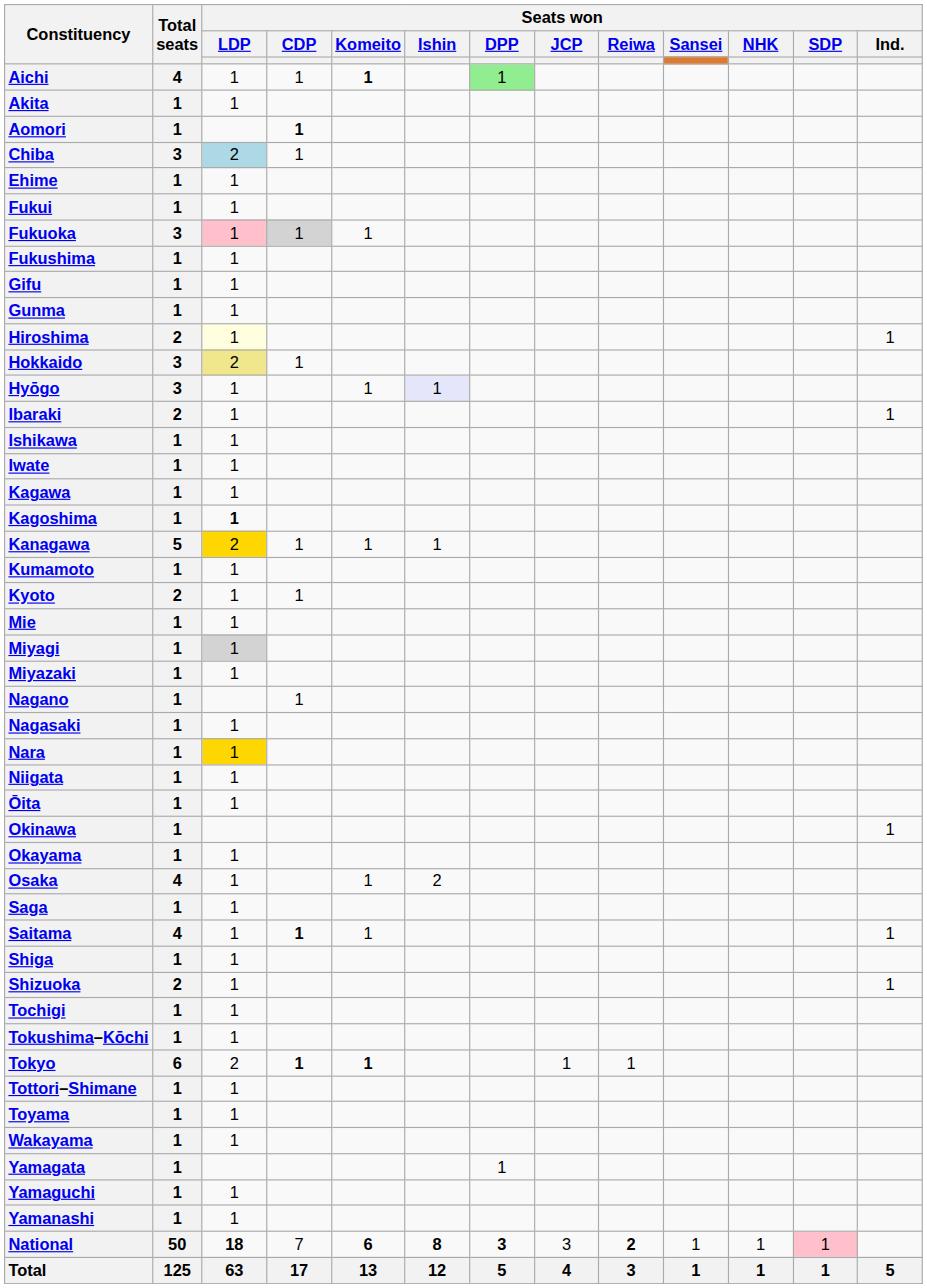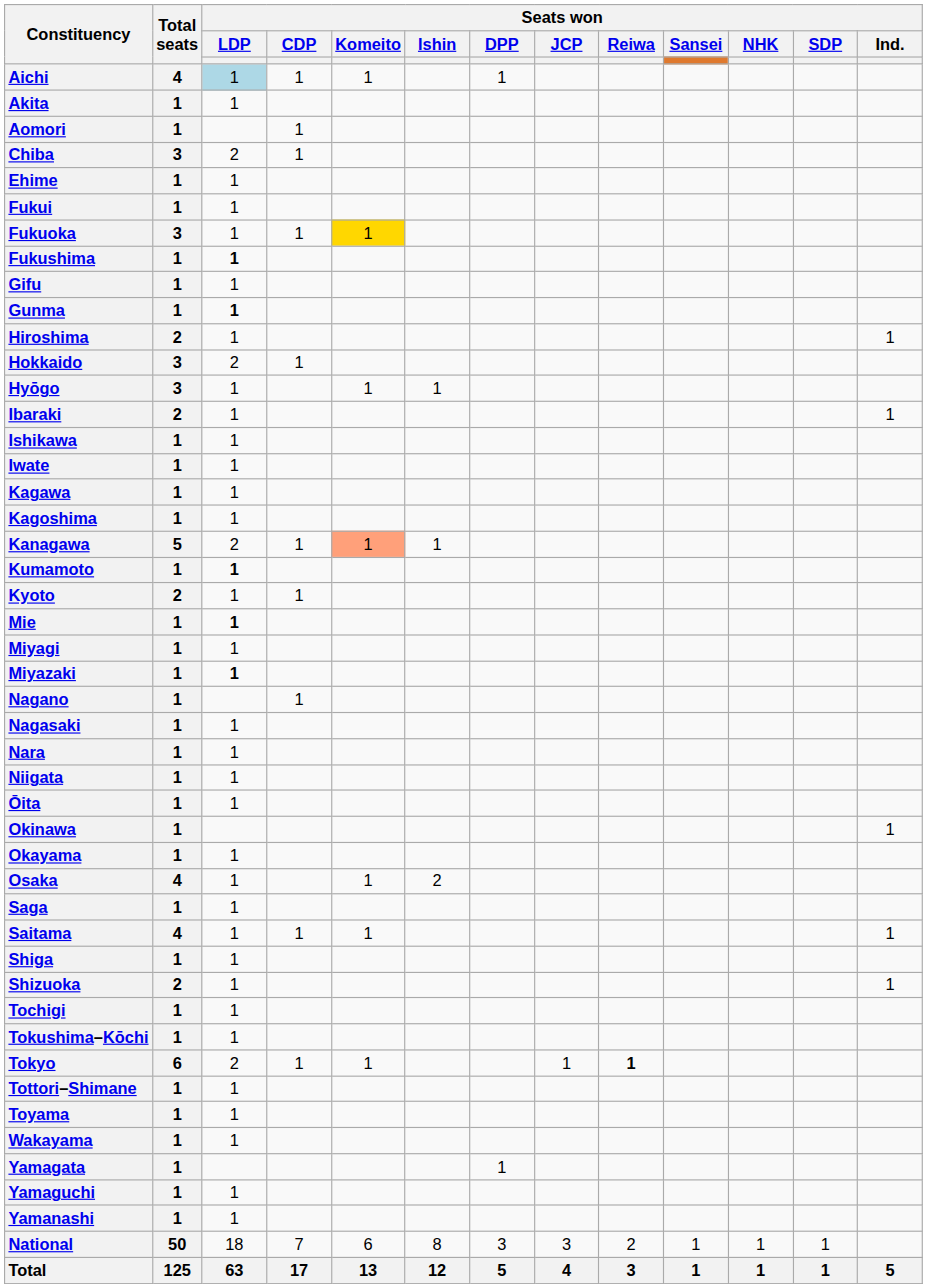(234, 77) no background -> (234, 77) lightblue background
(368, 77) bold -> (368, 77) normal
(502, 77) lightgreen background -> (502, 77) no background
(299, 129) bold -> (299, 129) normal
(234, 155) lightblue background -> (234, 155) no background
(234, 233) pink background -> (234, 233) no background
(299, 233) lightgrey background -> (299, 233) no background
(368, 233) no background -> (368, 233) gold background
(234, 259) normal -> (234, 259) bold
(234, 311) normal -> (234, 311) bold
(234, 337) lightyellow background -> (234, 337) no background
(234, 363) khaki background -> (234, 363) no background
(437, 389) lavender background -> (437, 389) no background
(234, 518) bold -> (234, 518) normal
(234, 544) gold background -> (234, 544) no background
(368, 544) no background -> (368, 544) lightsalmon background
(234, 570) normal -> (234, 570) bold
(234, 622) normal -> (234, 622) bold
(234, 648) lightgrey background -> (234, 648) no background
(234, 674) normal -> (234, 674) bold
(234, 752) gold background -> (234, 752) no background
(299, 933) bold -> (299, 933) normal
(299, 1063) bold -> (299, 1063) normal
(368, 1063) bold -> (368, 1063) normal
(631, 1063) normal -> (631, 1063) bold
(234, 1245) bold -> (234, 1245) normal
(368, 1245) bold -> (368, 1245) normal
(437, 1245) bold -> (437, 1245) normal
(502, 1245) bold -> (502, 1245) normal
(631, 1245) bold -> (631, 1245) normal
(825, 1245) pink background -> (825, 1245) no background
